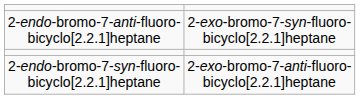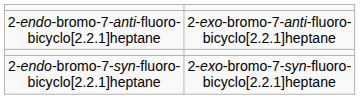(269, 30) 2-exo-bromo-7-syn-fluoro- bicyclo[2.2.1]heptane -> (269, 30) 2-exo-bromo-7-anti-fluoro- bicyclo[2.2.1]heptane
(269, 74) 2-exo-bromo-7-anti-fluoro- bicyclo[2.2.1]heptane -> (269, 74) 2-exo-bromo-7-syn-fluoro- bicyclo[2.2.1]heptane
